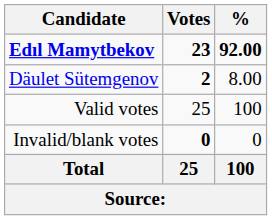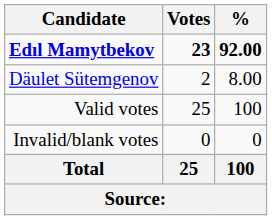(206, 79) bold -> (206, 79) normal
(206, 139) bold -> (206, 139) normal
